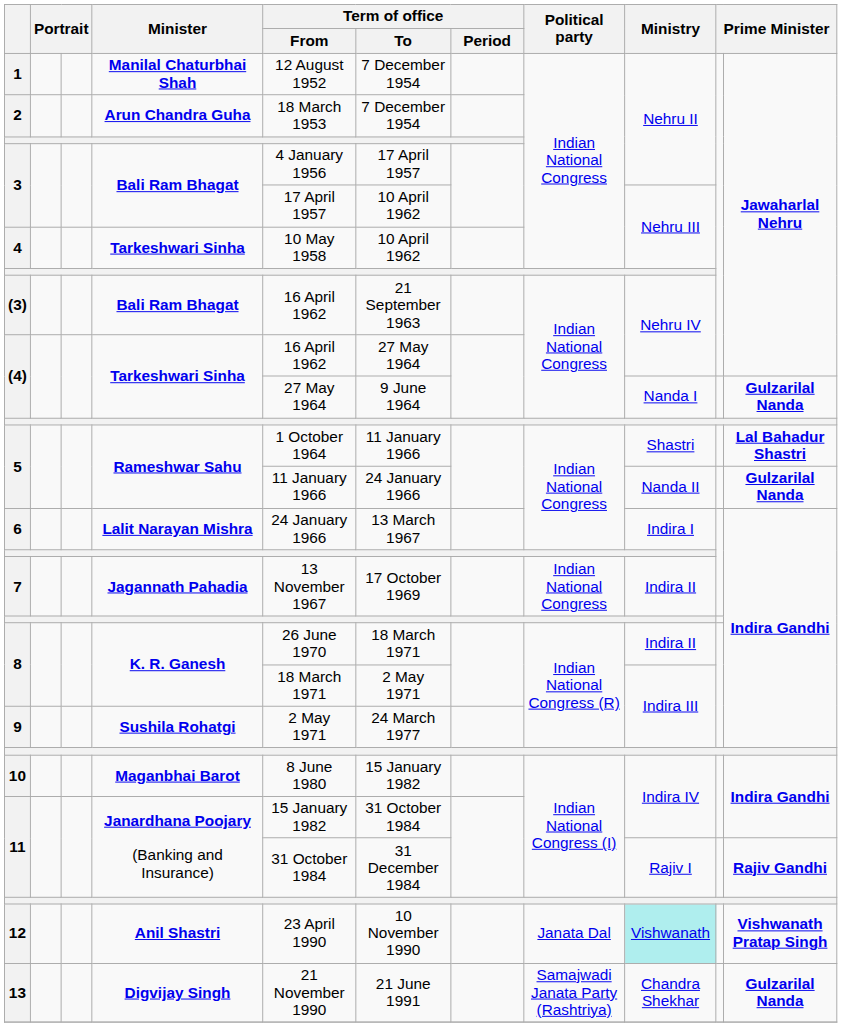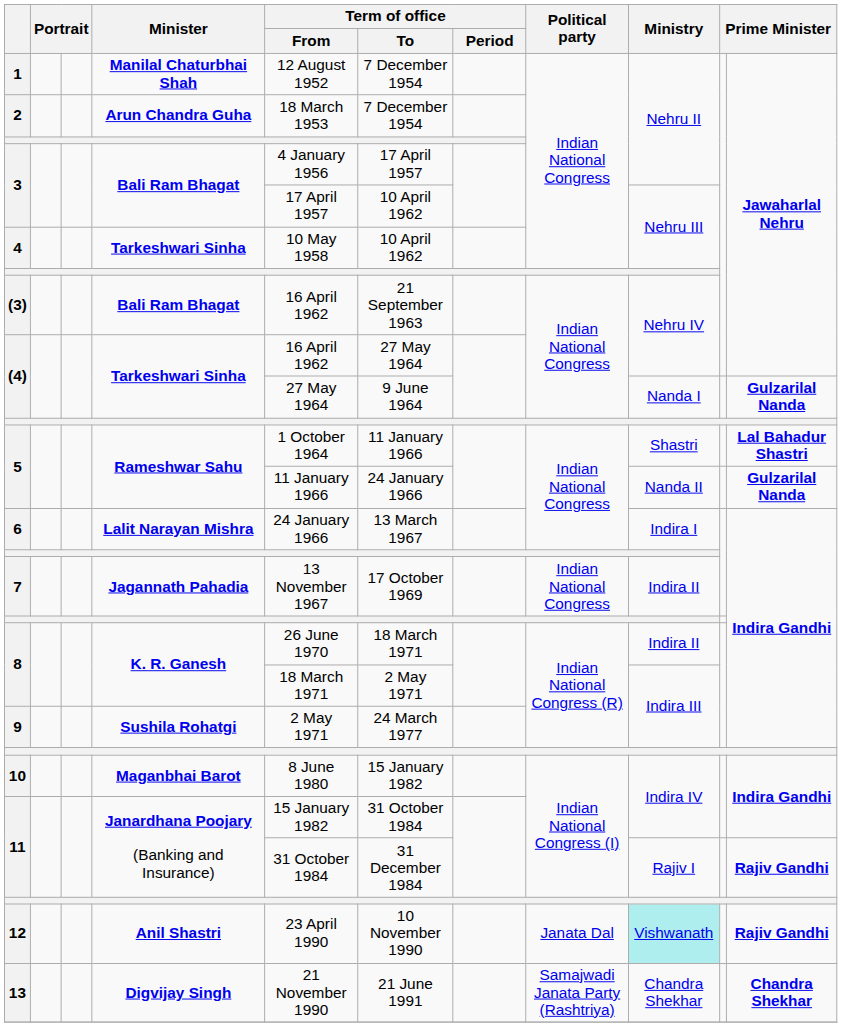(780, 933) Vishwanath Pratap Singh -> (782, 933) Rajiv Gandhi
(780, 992) Gulzarilal Nanda -> (782, 992) Chandra Shekhar
